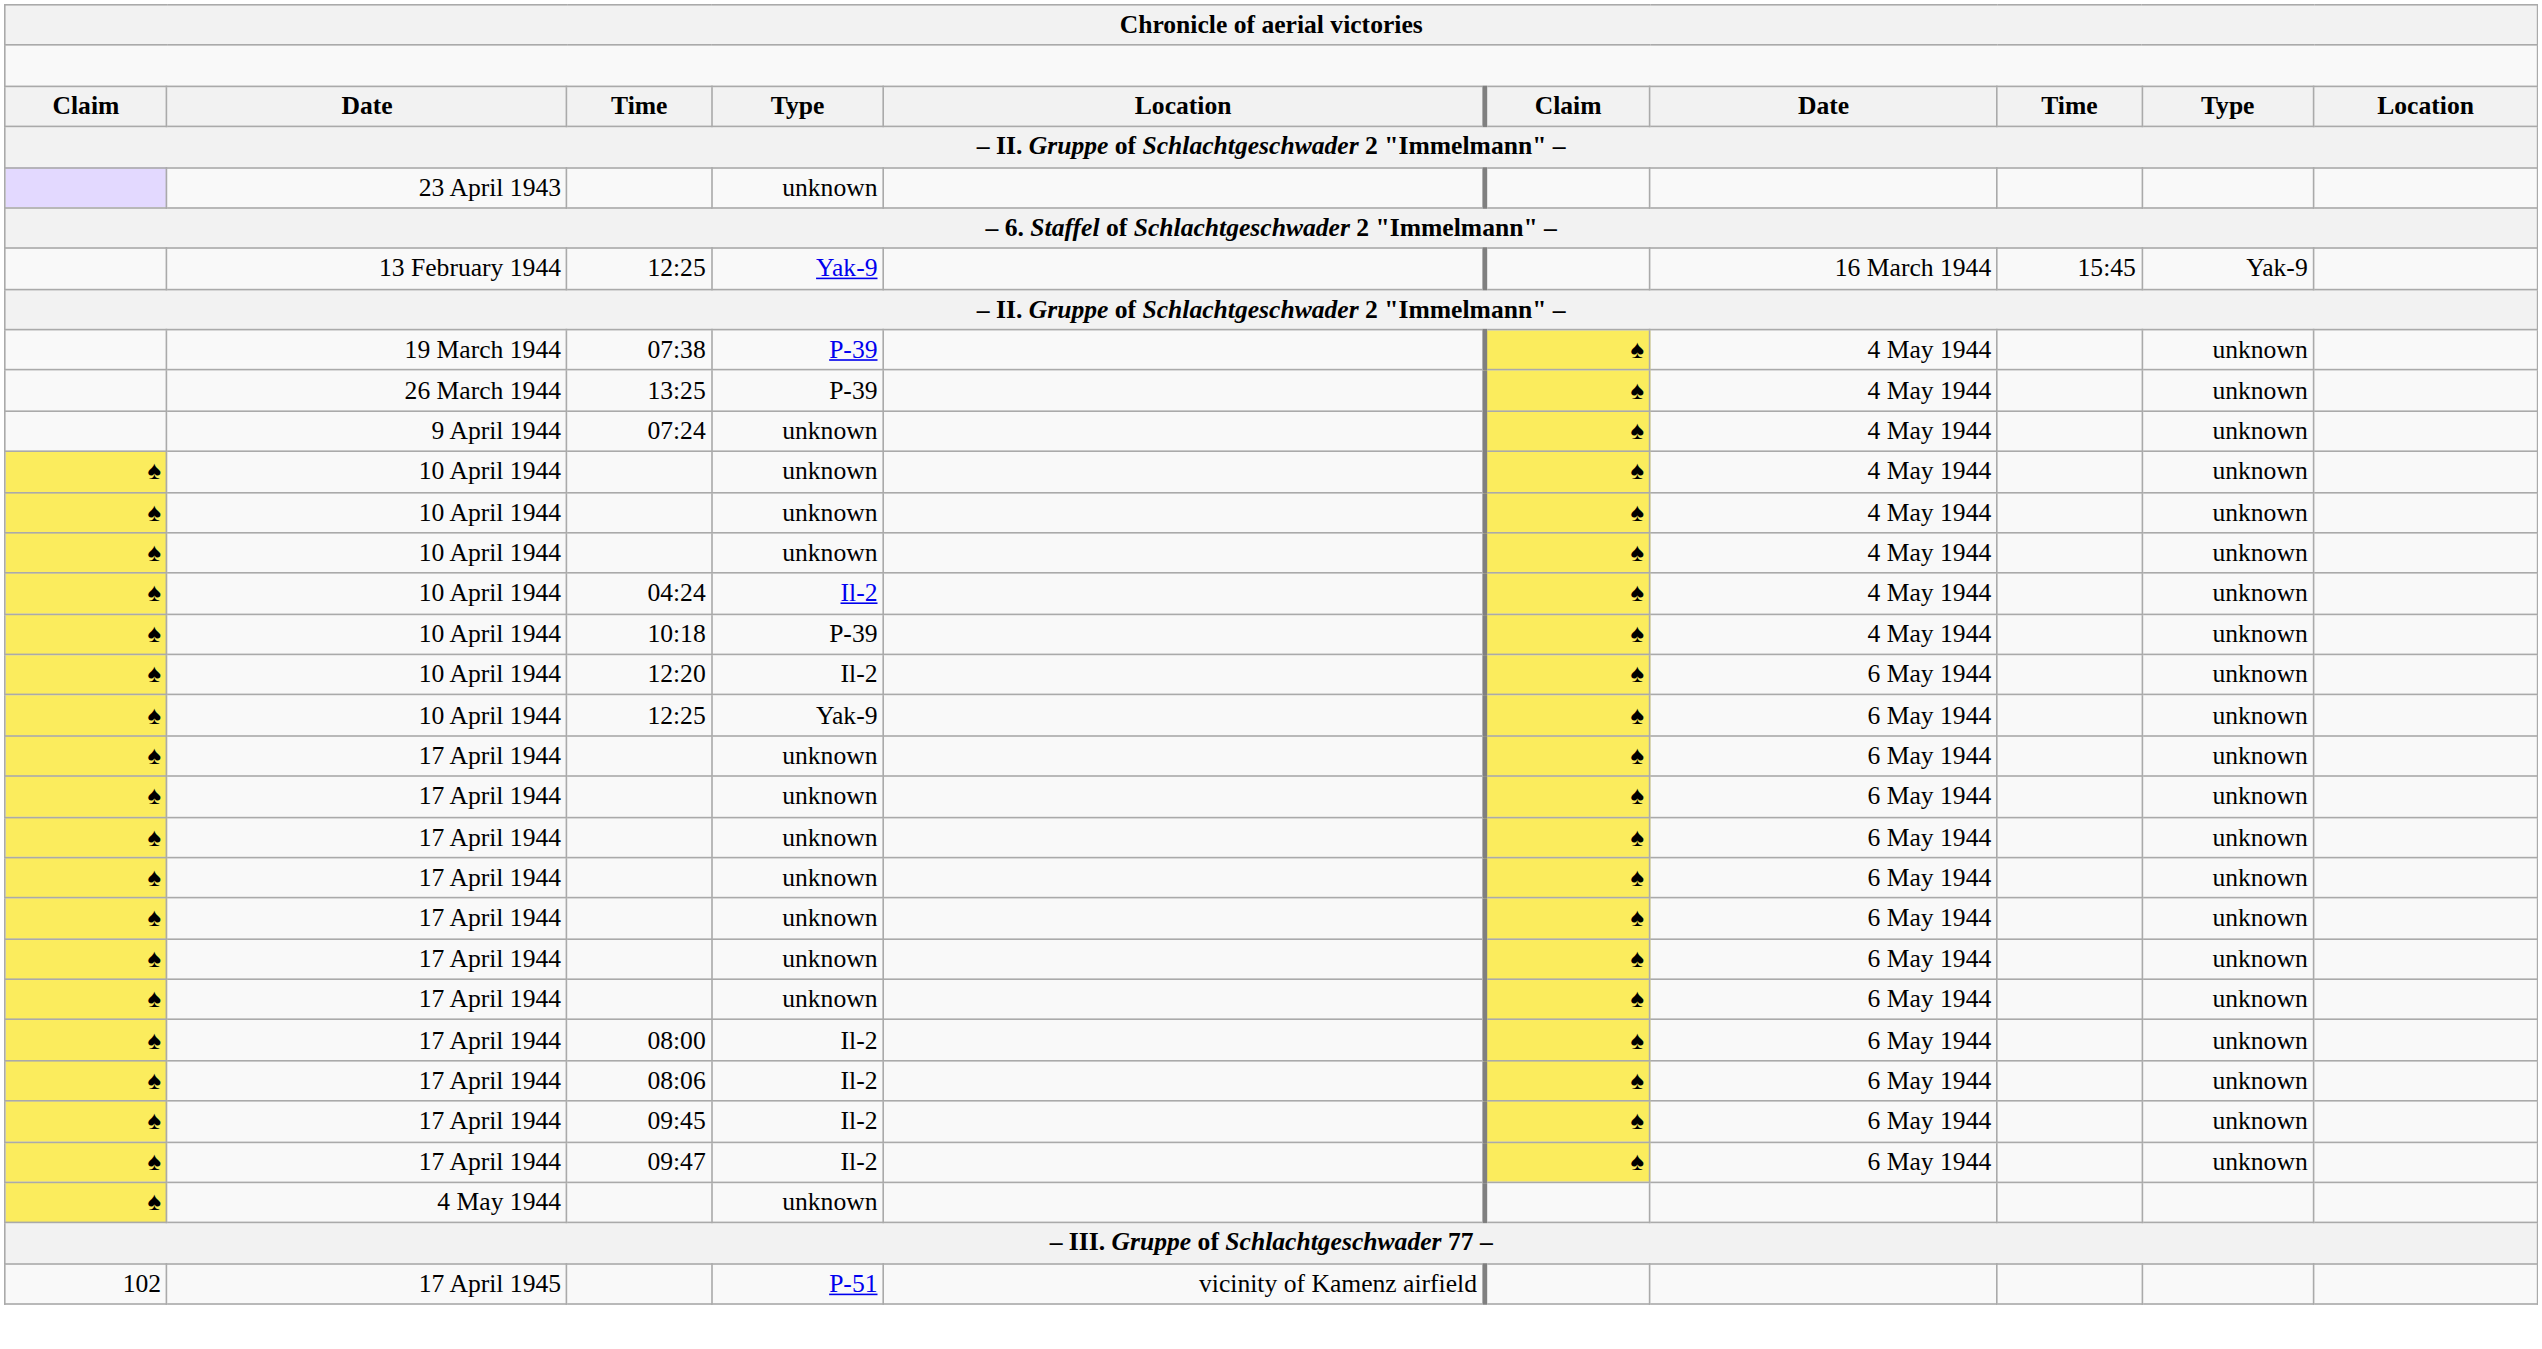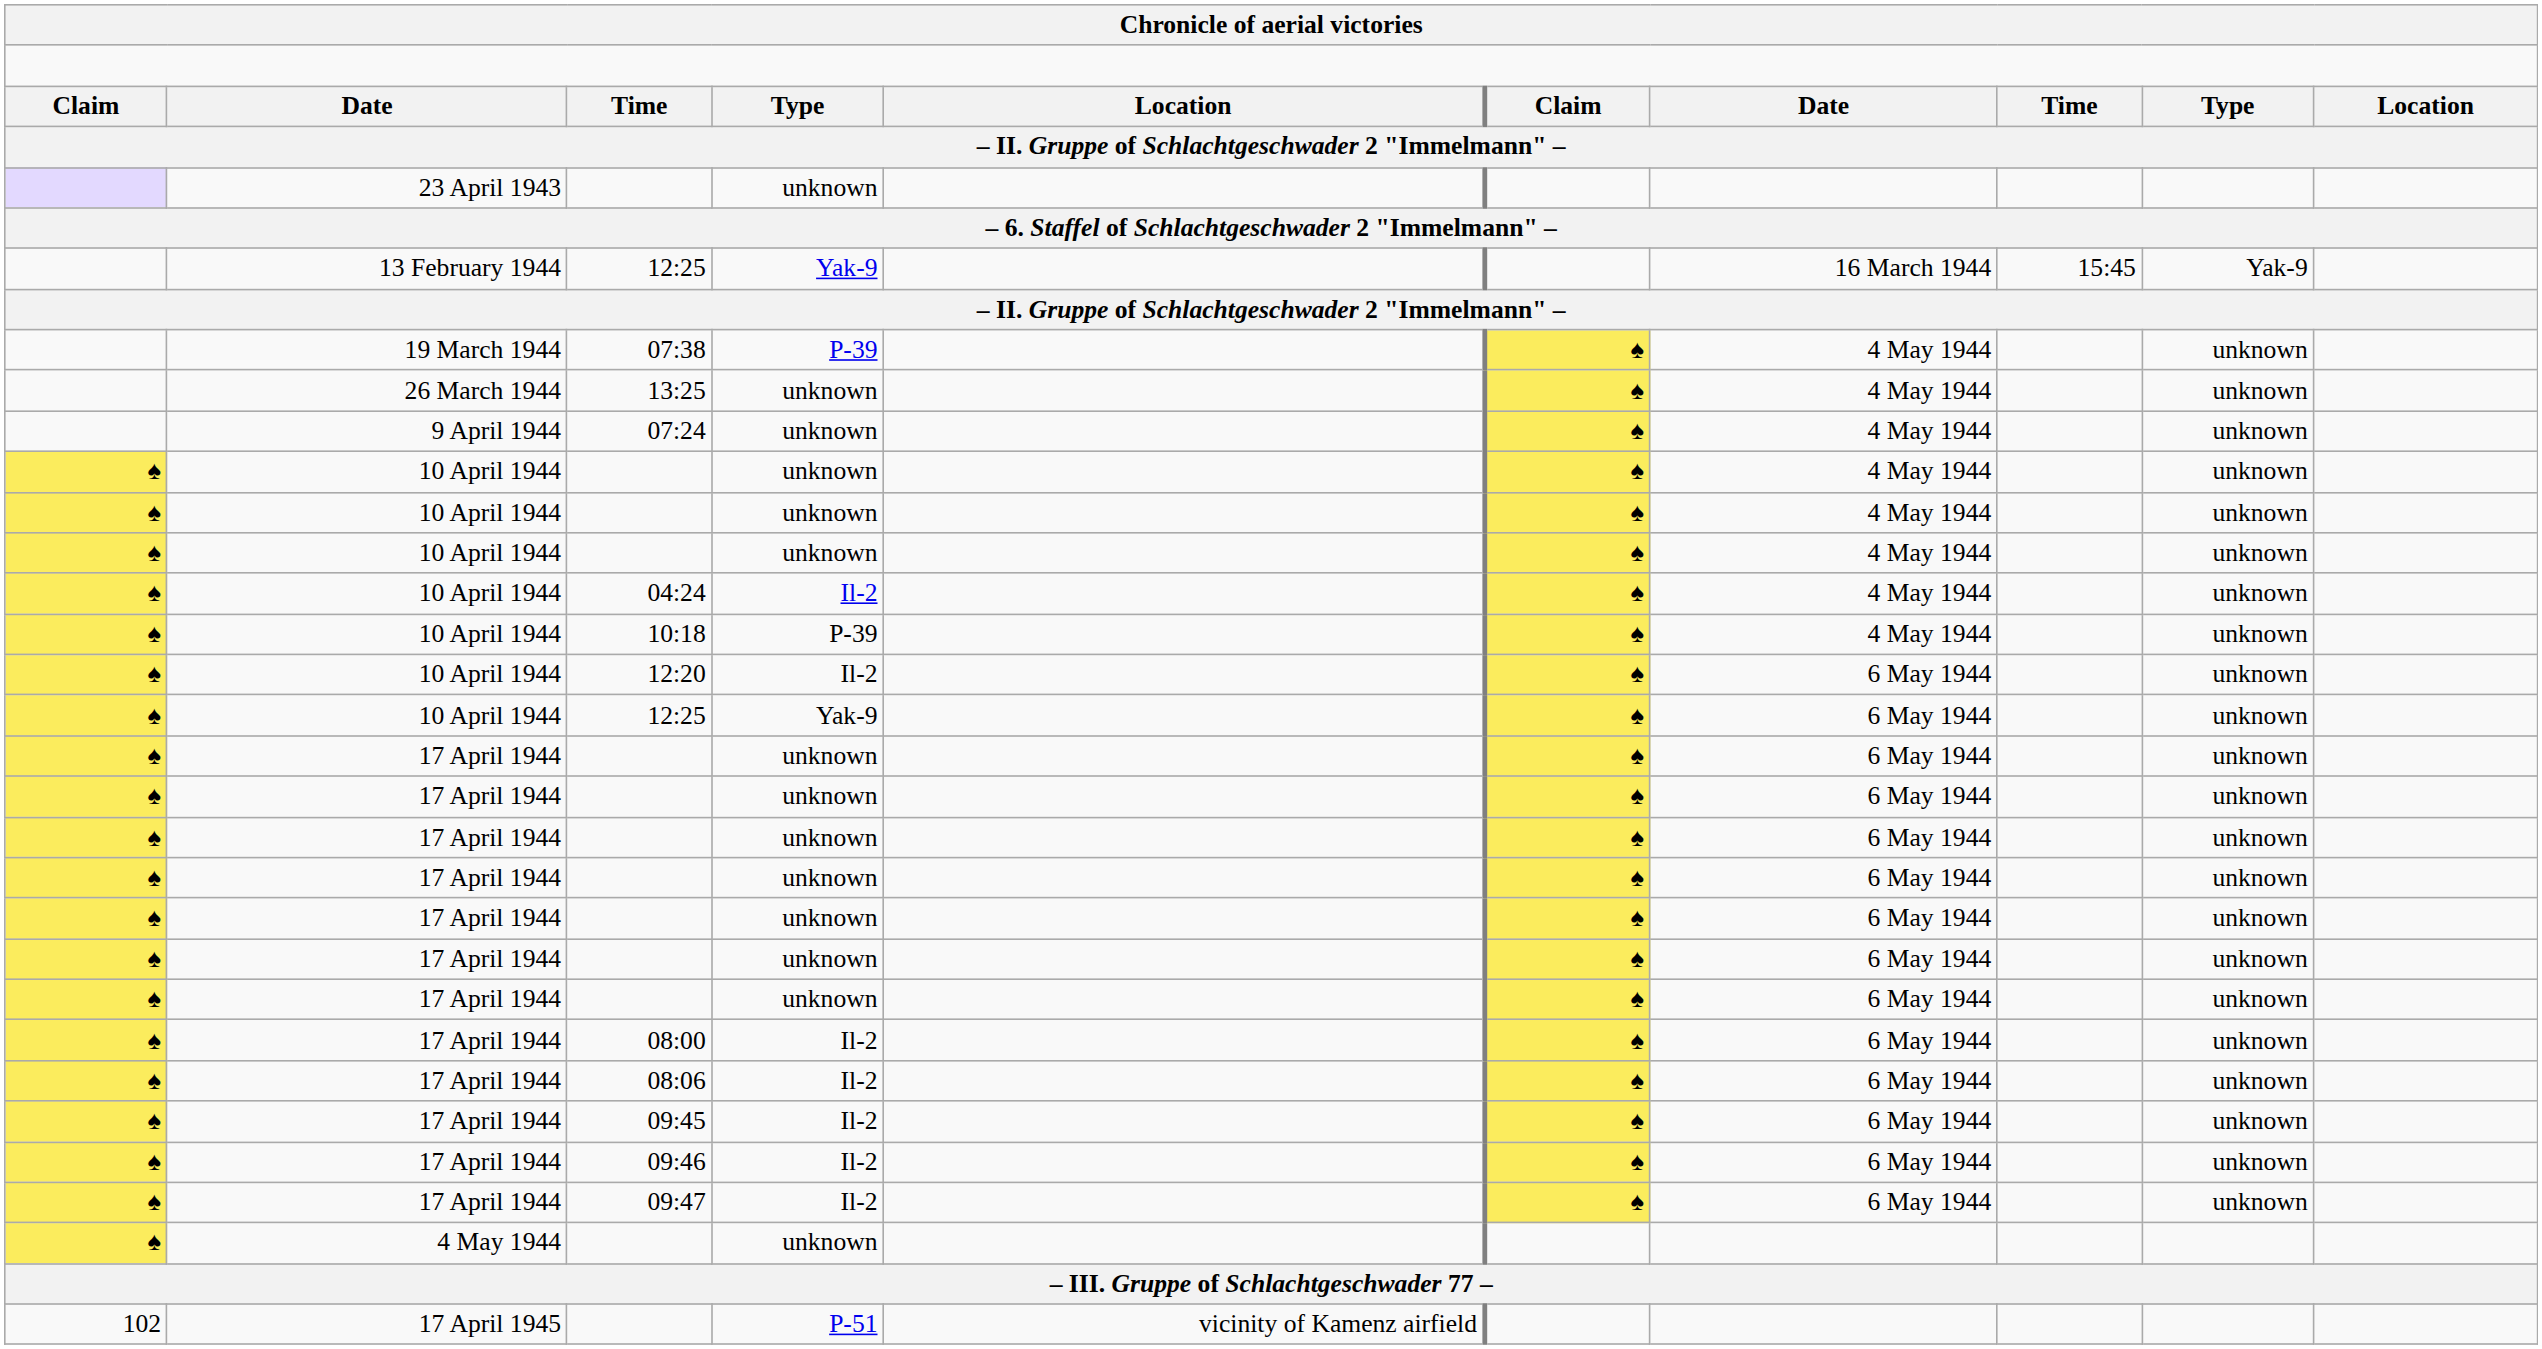(853, 390) P-39 -> (830, 390) unknown
+ row: (490, 1161)
